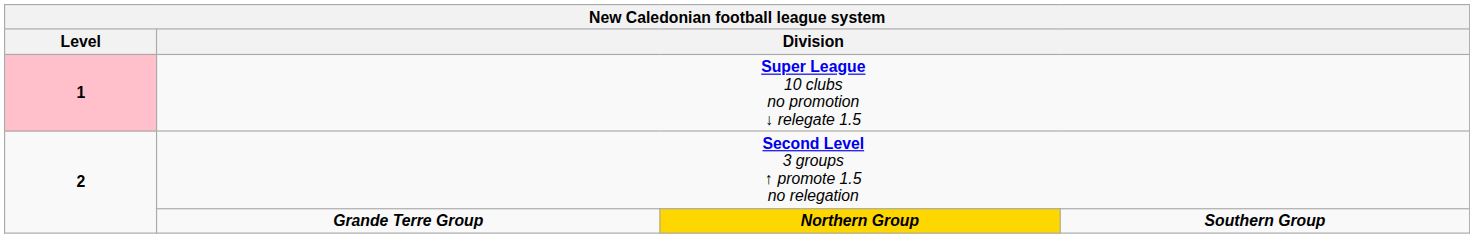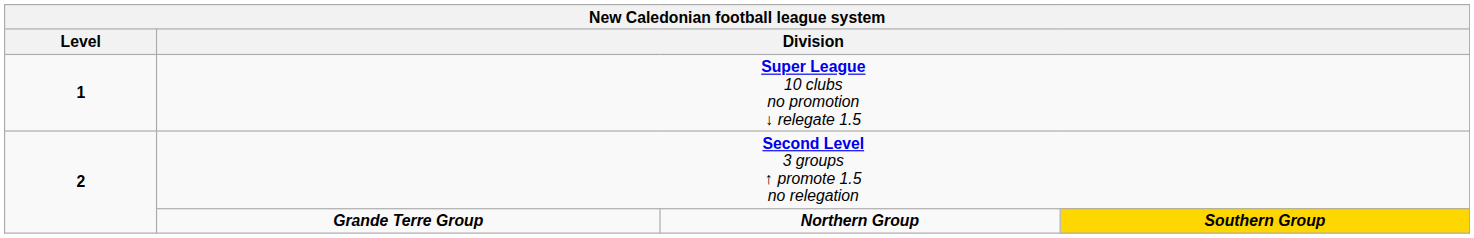(81, 92) pink background -> (81, 92) no background
(860, 220) gold background -> (860, 220) no background
(1265, 220) no background -> (1265, 220) gold background
